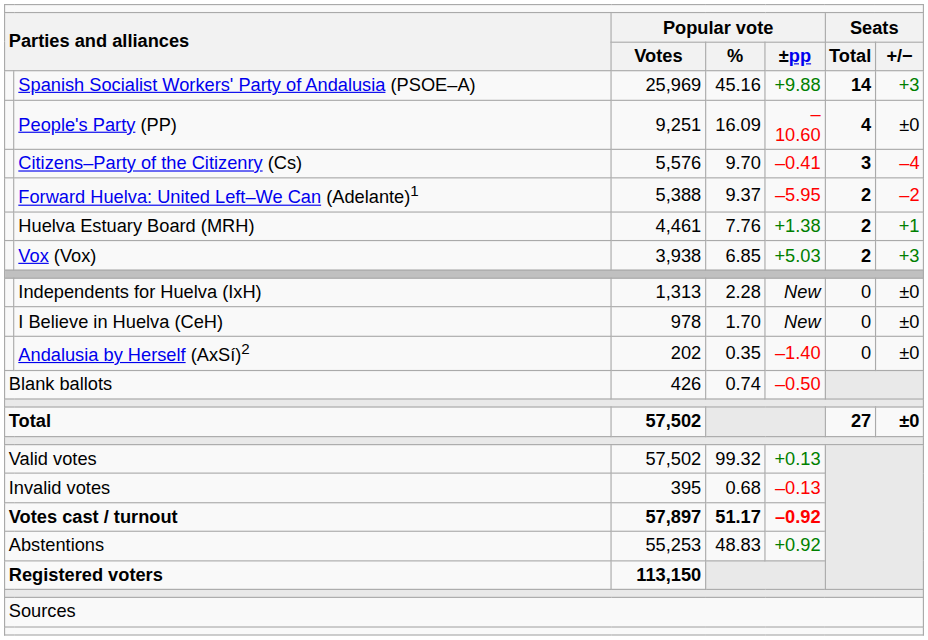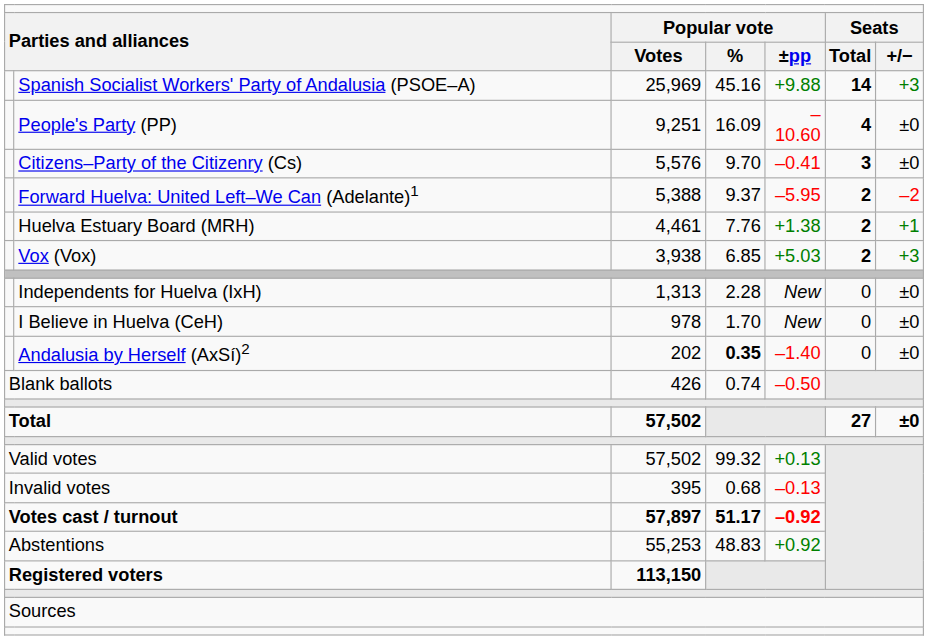(909, 163) –4 -> (909, 163) ±0
(743, 352) normal -> (743, 352) bold
